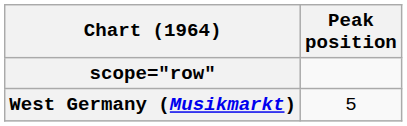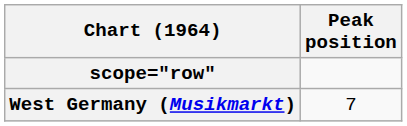(351, 105) 5 -> (351, 105) 7
